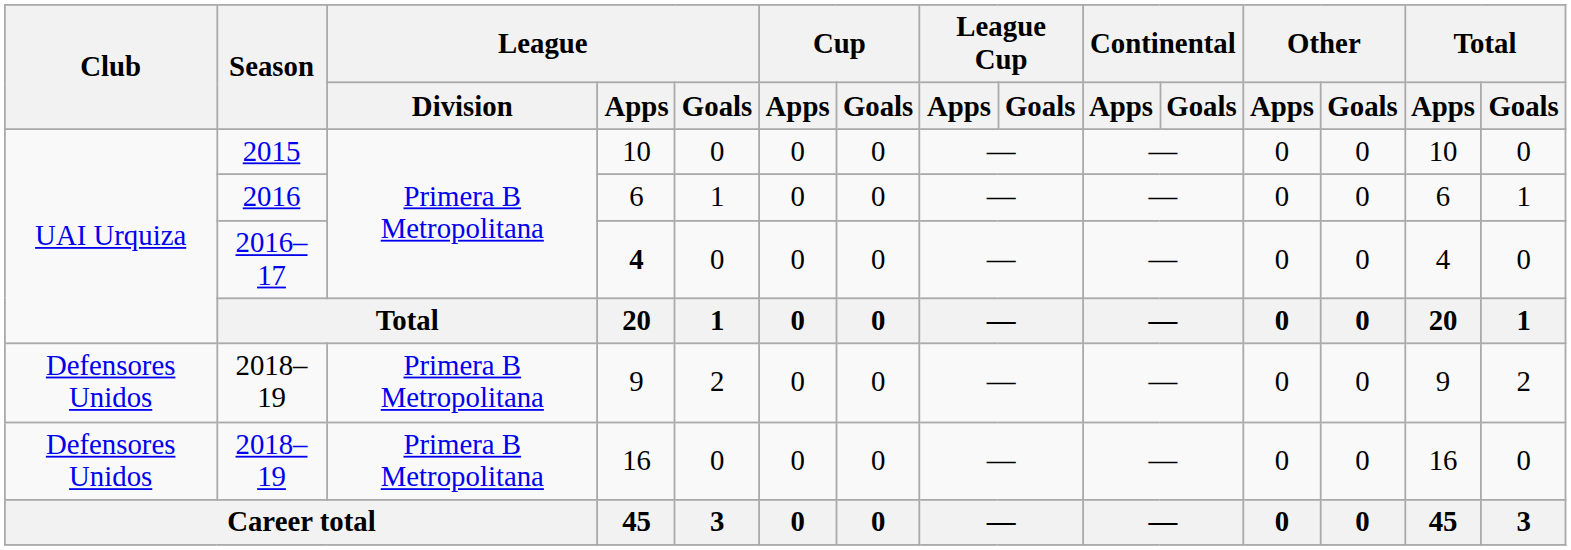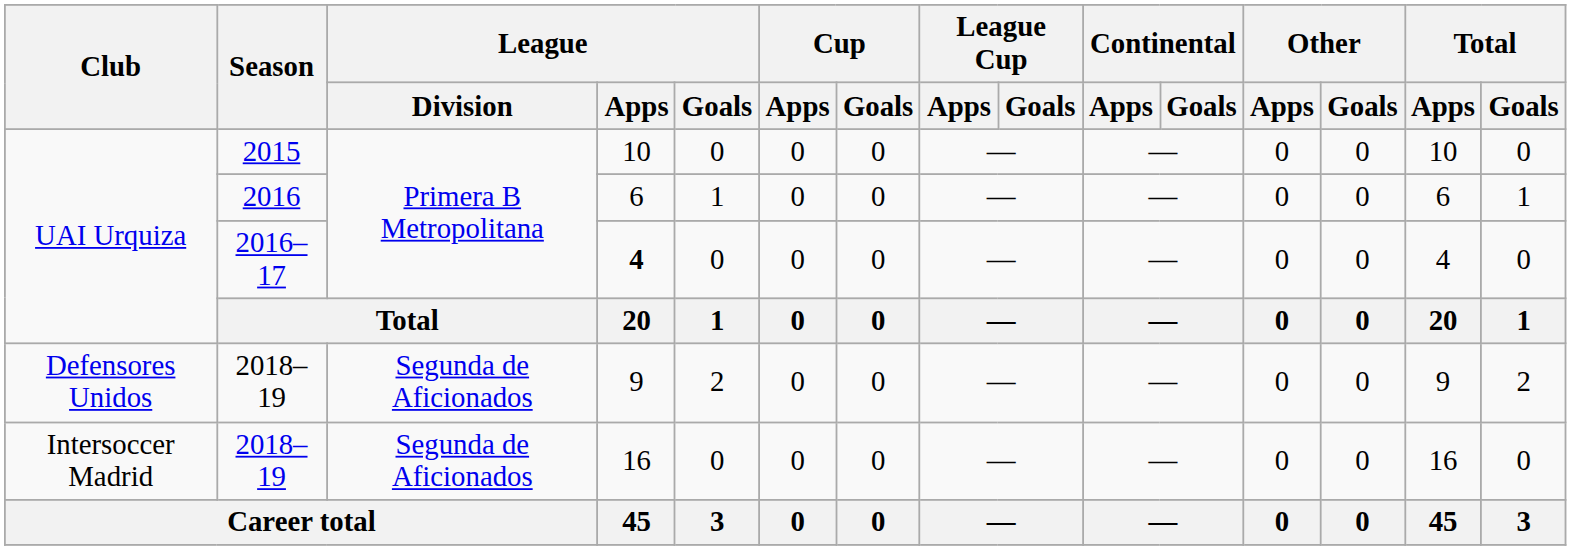(462, 382) Primera B Metropolitana -> (462, 382) Segunda de Aficionados
(111, 460) Defensores Unidos -> (111, 460) Intersoccer Madrid
(462, 460) Primera B Metropolitana -> (462, 460) Segunda de Aficionados
